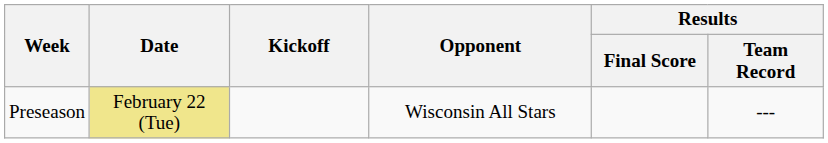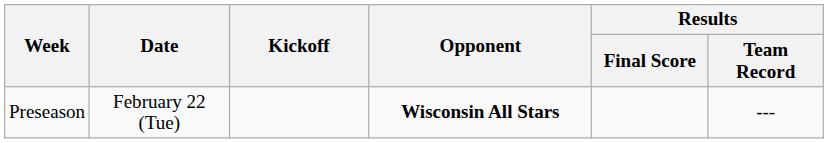(159, 112) khaki background -> (159, 112) no background
(480, 112) normal -> (480, 112) bold
